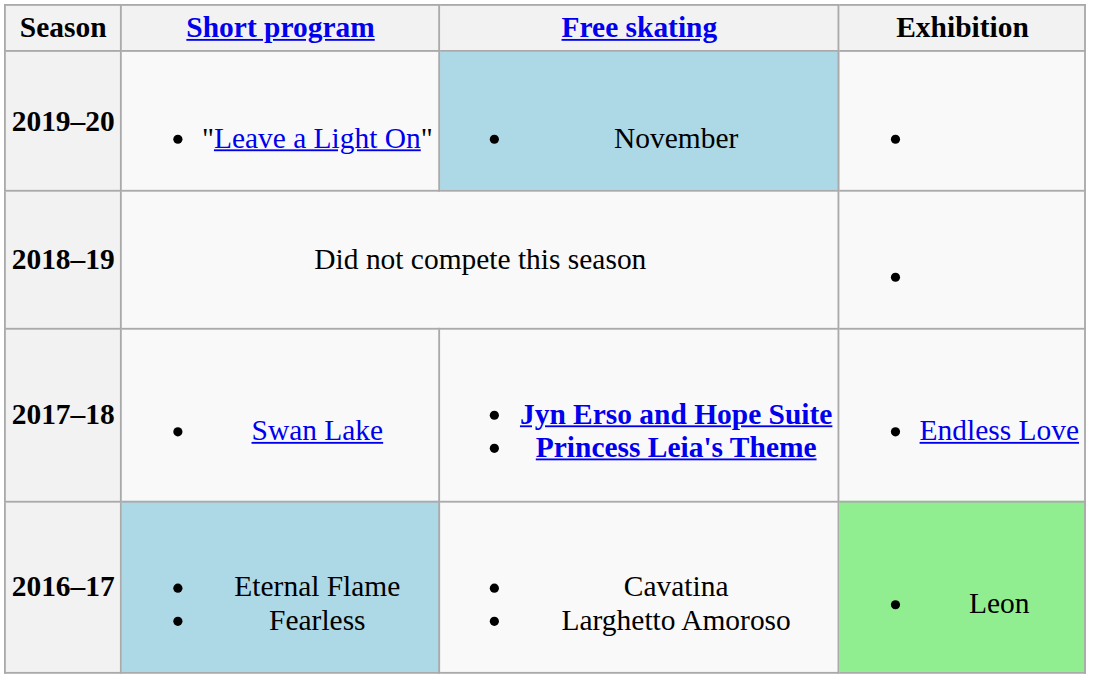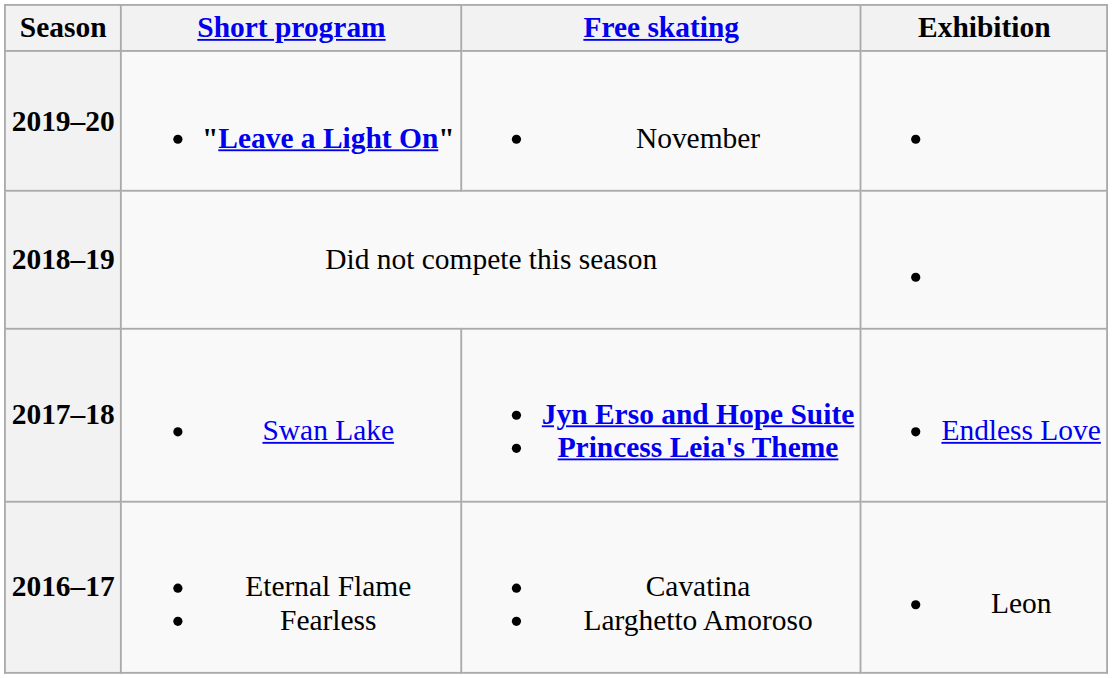(281, 138) normal -> (291, 138) bold
(639, 138) lightblue background -> (661, 138) no background
(281, 603) lightblue background -> (291, 603) no background
(962, 603) lightgreen background -> (984, 603) no background
